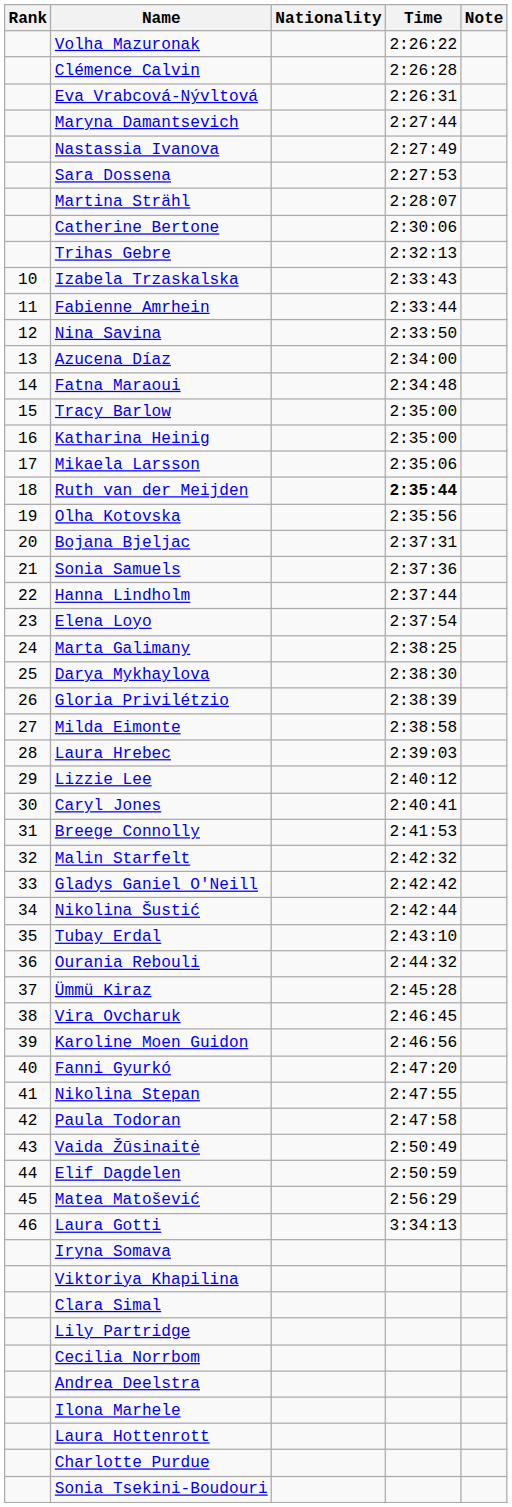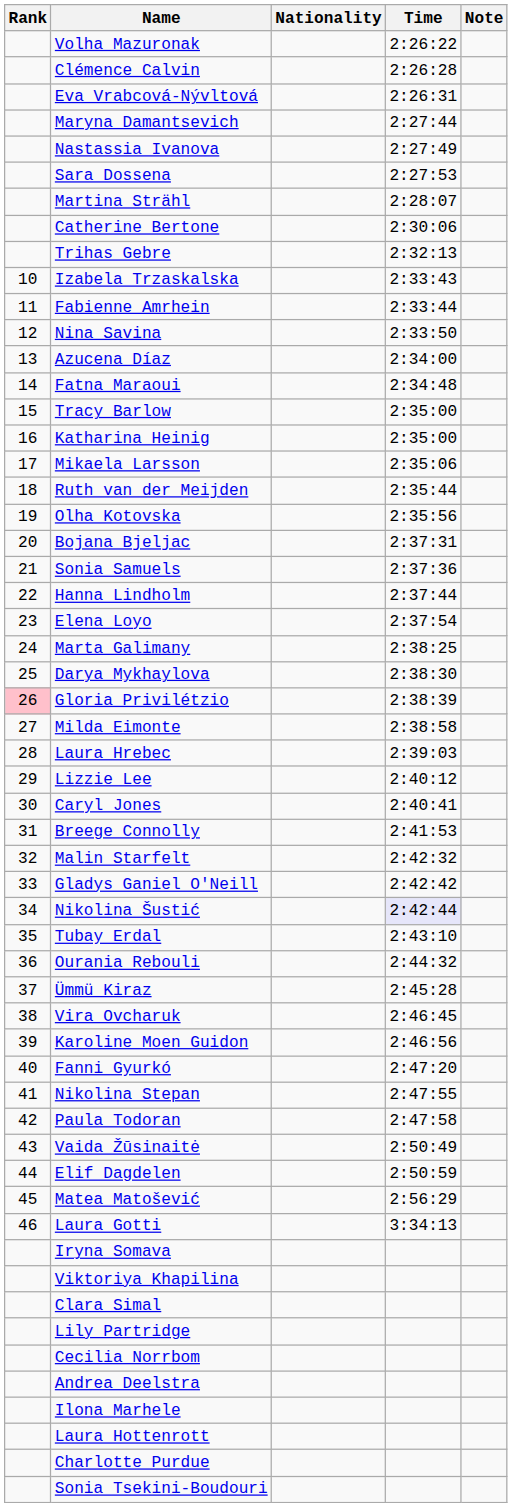(423, 491) bold -> (423, 491) normal
(28, 701) no background -> (28, 701) pink background
(423, 911) no background -> (423, 911) lavender background
